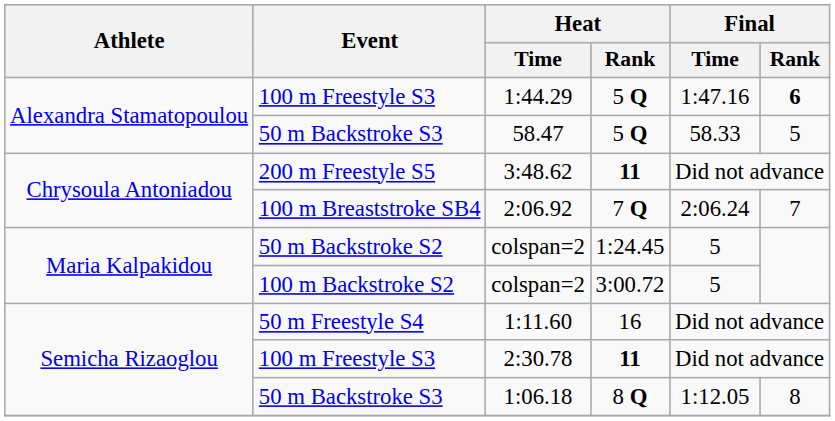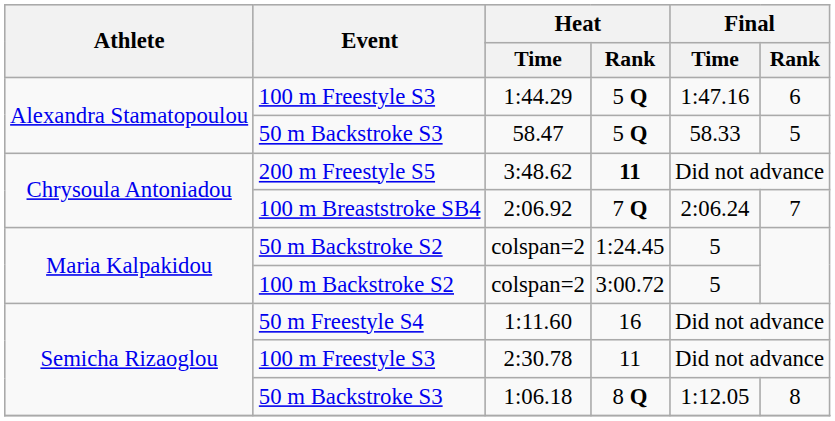(795, 96) bold -> (795, 96) normal
(630, 359) bold -> (630, 359) normal
